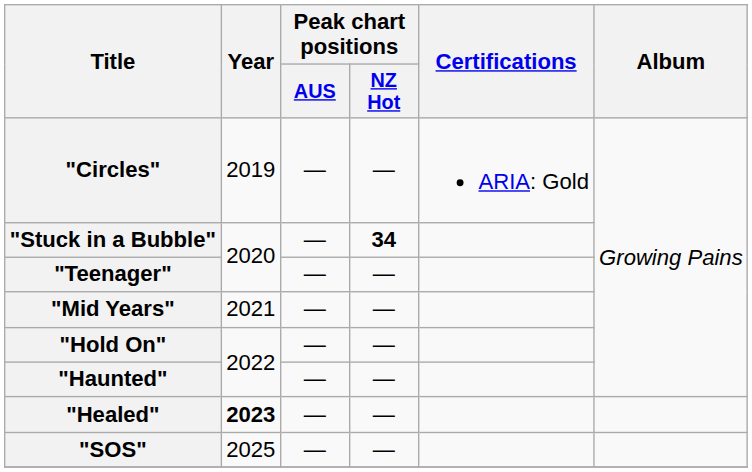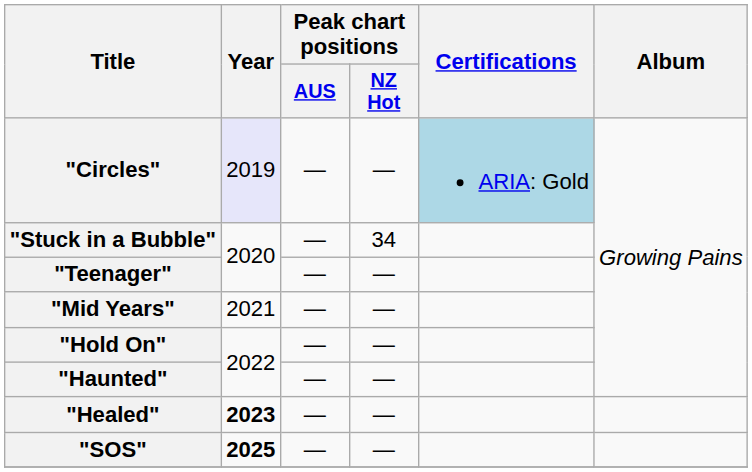(251, 169) no background -> (251, 169) lavender background
(506, 182) no background -> (506, 182) lightblue background
(384, 239) bold -> (384, 239) normal
(251, 449) normal -> (251, 449) bold
